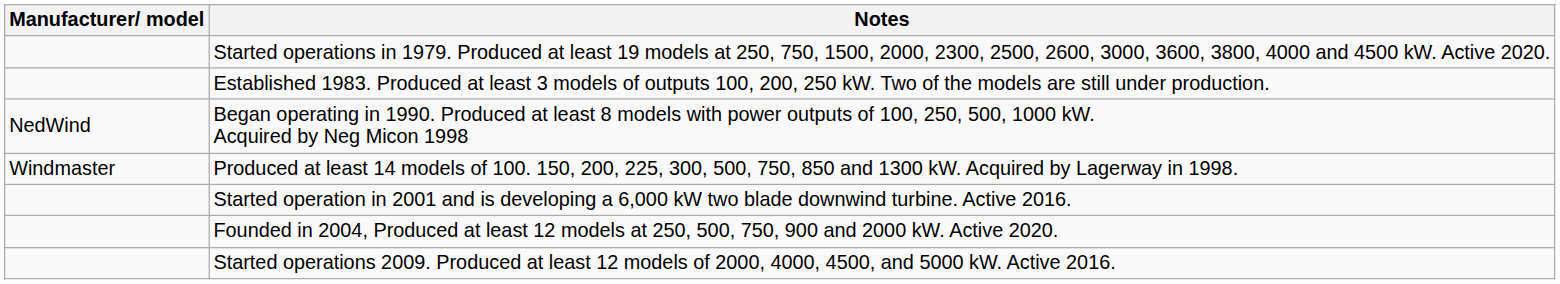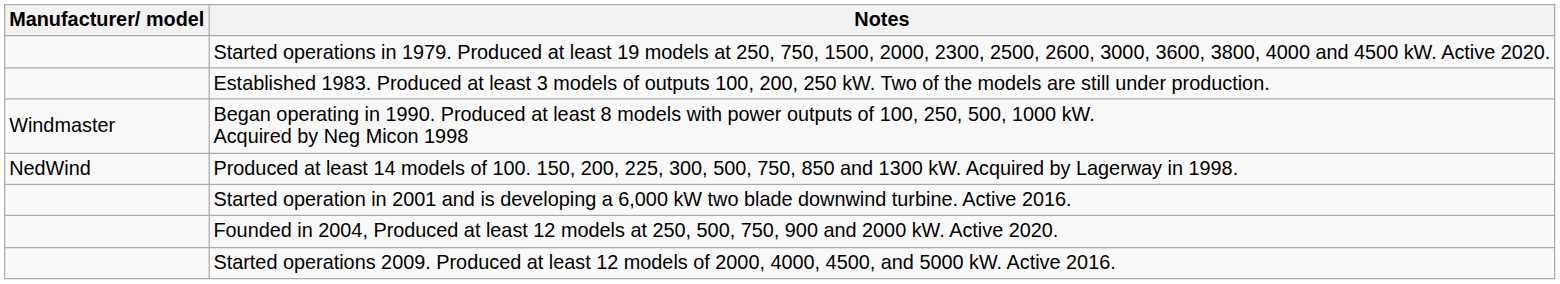(50, 125) NedWind -> (62, 125) Windmaster
(62, 168) Windmaster -> (50, 168) NedWind
